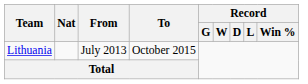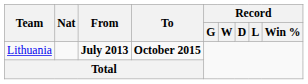(104, 50) normal -> (105, 50) bold
(164, 50) normal -> (167, 50) bold
